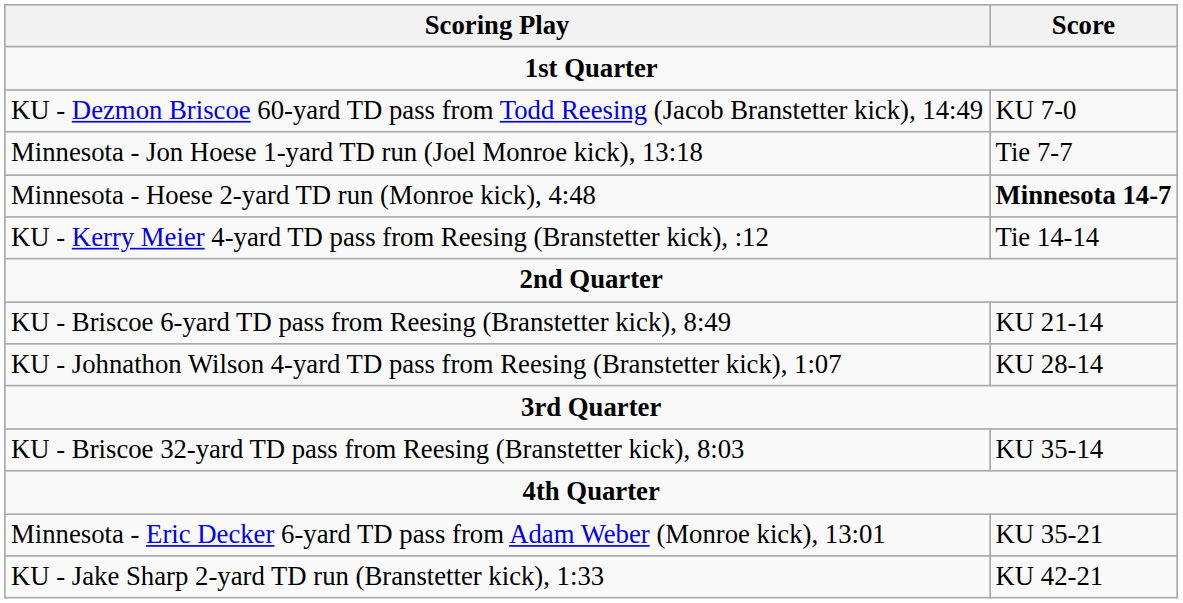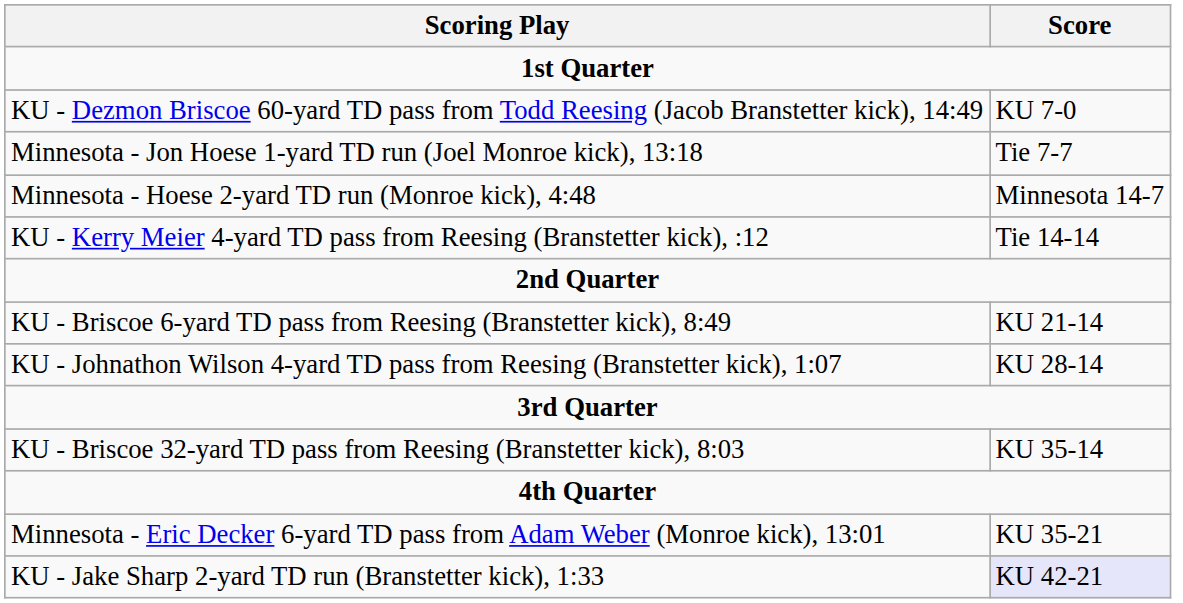(1083, 195) bold -> (1080, 195) normal
(1049, 576) no background -> (1049, 576) lavender background
